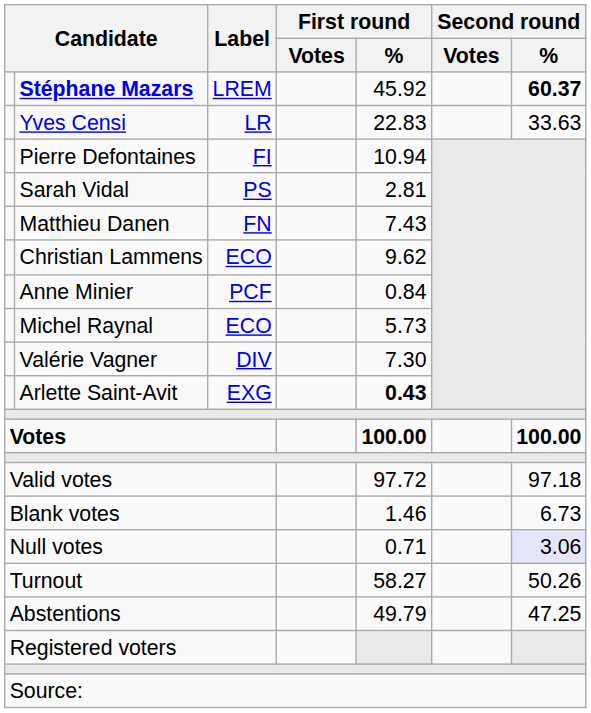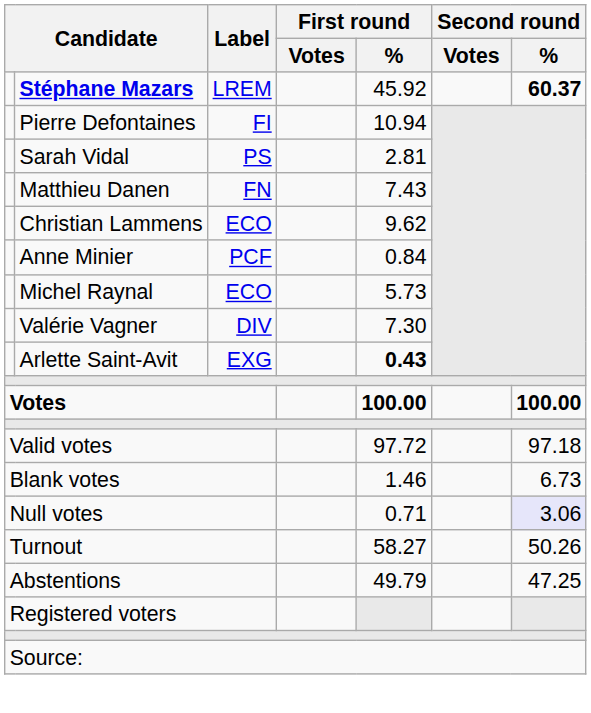- row: (73, 123)
